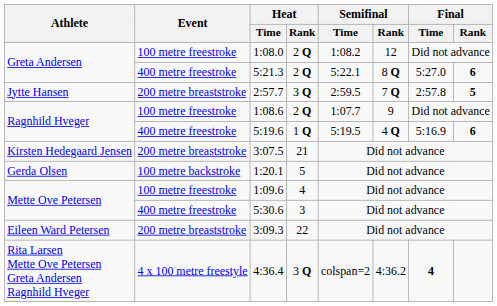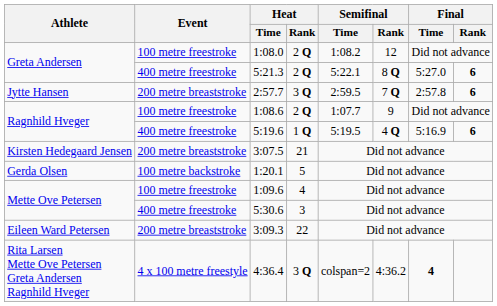(473, 92) 5 -> (473, 92) 6
